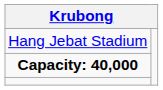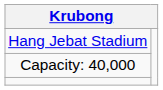(78, 65) bold -> (78, 65) normal
